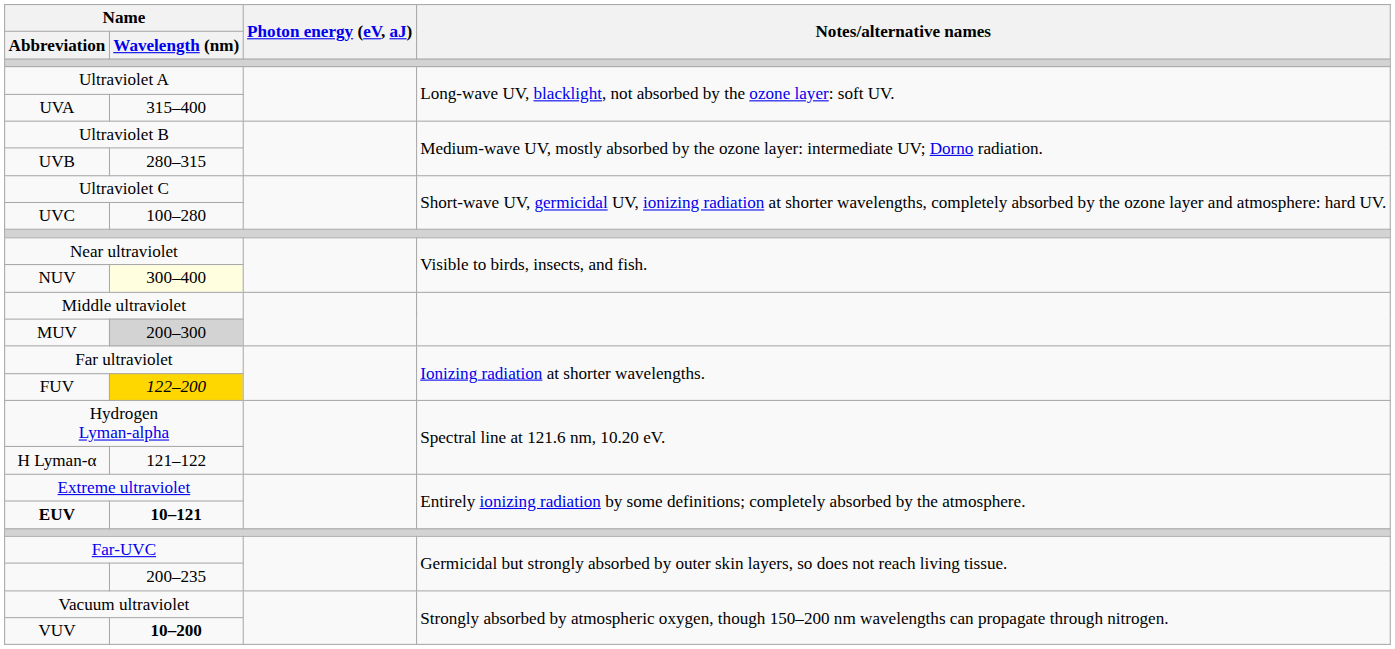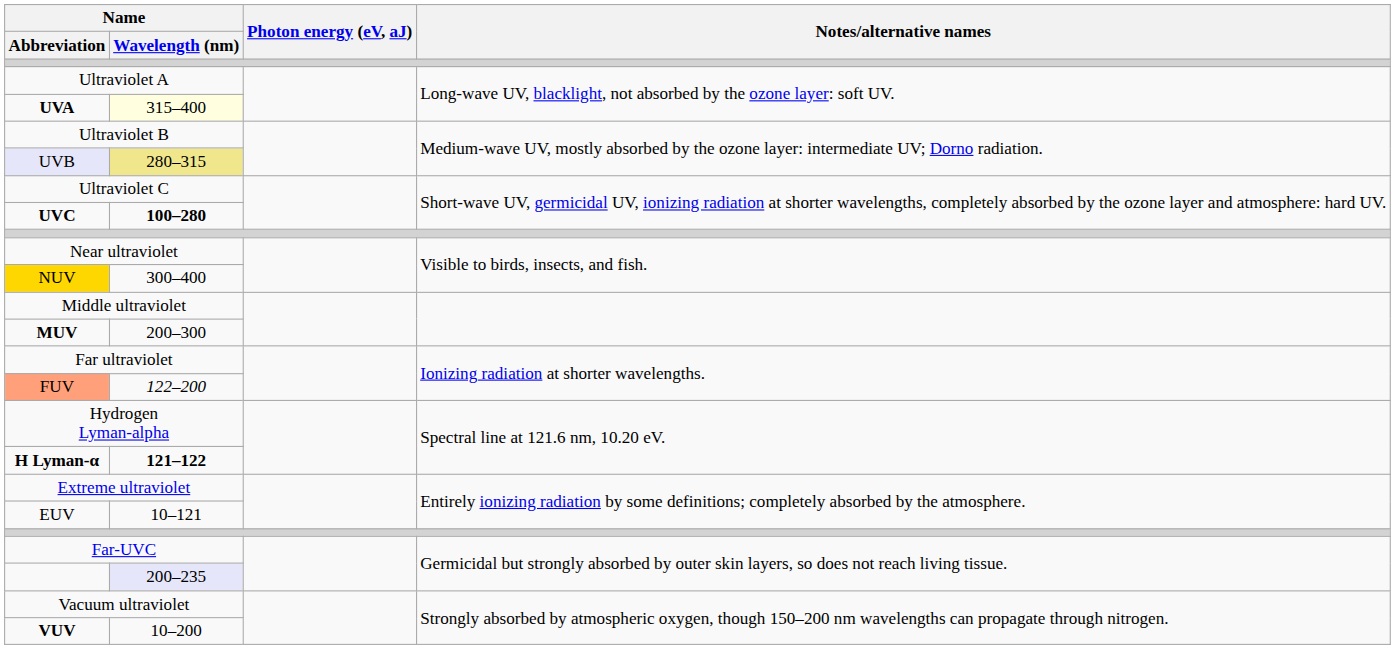(57, 107) normal -> (57, 107) bold
(176, 107) no background -> (176, 107) lightyellow background
(57, 161) no background -> (57, 161) lavender background
(176, 161) no background -> (176, 161) khaki background
(57, 216) normal -> (57, 216) bold
(176, 216) normal -> (176, 216) bold
(57, 278) no background -> (57, 278) gold background
(176, 278) lightyellow background -> (176, 278) no background
(57, 332) normal -> (57, 332) bold
(176, 332) lightgrey background -> (176, 332) no background
(57, 386) no background -> (57, 386) lightsalmon background
(176, 386) gold background -> (176, 386) no background
(57, 460) normal -> (57, 460) bold
(176, 460) normal -> (176, 460) bold
(57, 514) bold -> (57, 514) normal
(176, 514) bold -> (176, 514) normal
(176, 576) no background -> (176, 576) lavender background
(57, 631) normal -> (57, 631) bold
(176, 631) bold -> (176, 631) normal
